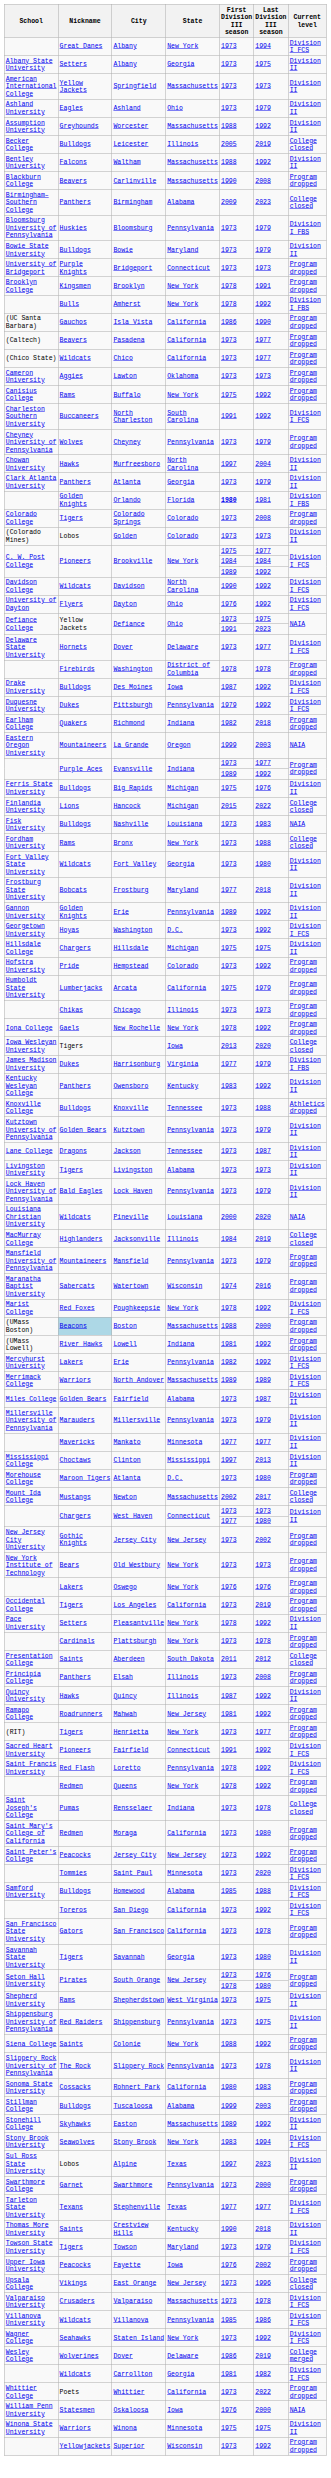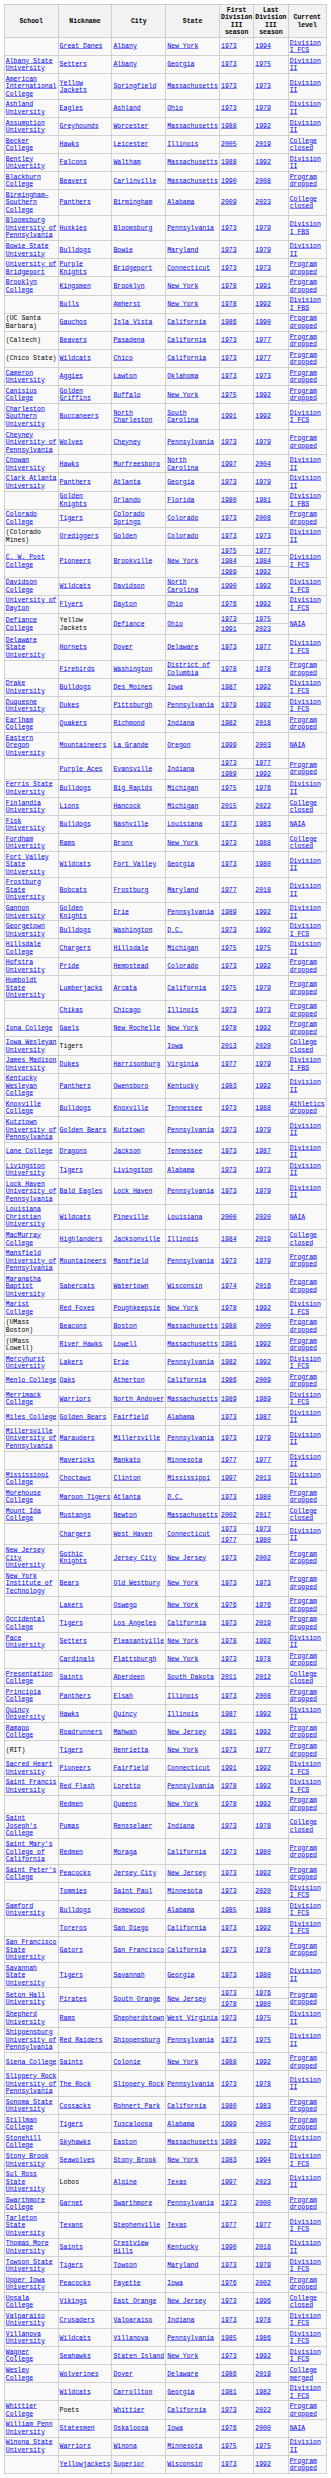(75, 144) Bulldogs -> (69, 144) Hawks
(67, 395) Rams -> (75, 395) Golden Griffins
(229, 500) bold -> (229, 500) normal
(69, 536) Lobos -> (79, 536) Orediggers
(69, 930) Hoyas -> (75, 930) Bulldogs
(73, 1326) lightblue background -> (73, 1326) no background
(181, 1344) Indiana -> (193, 1344) Massachusetts
+ row: (31, 1380)
(75, 2106) Bulldogs -> (71, 2124) Tigers
(193, 2301) Massachusetts -> (181, 2320) Indiana
